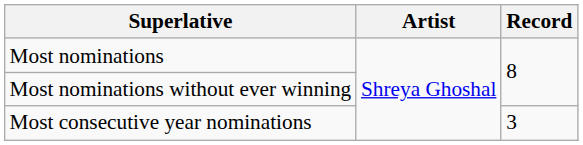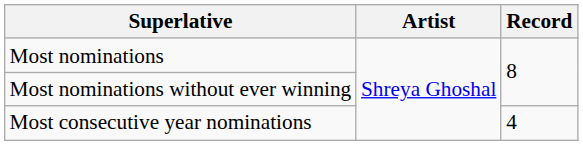(511, 122) 3 -> (511, 122) 4
